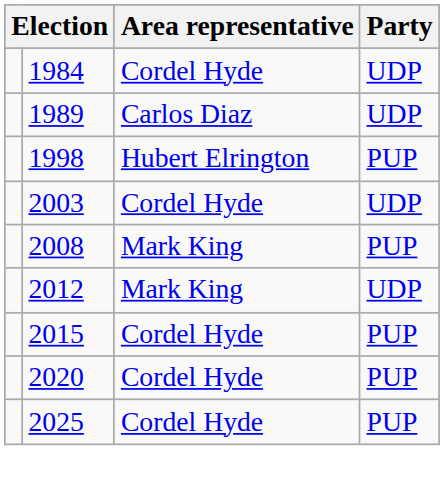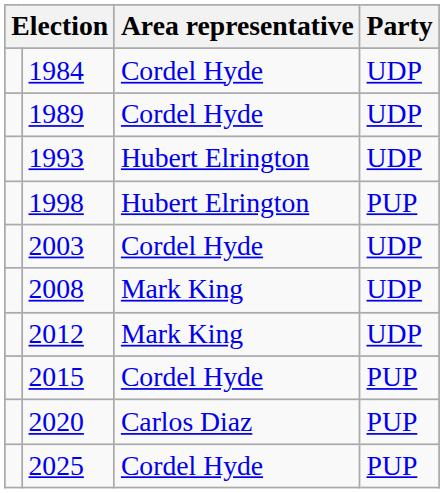(187, 114) Carlos Diaz -> (192, 114) Cordel Hyde
+ row: (56, 158)
(392, 245) PUP -> (394, 289) UDP
(192, 377) Cordel Hyde -> (187, 421) Carlos Diaz
